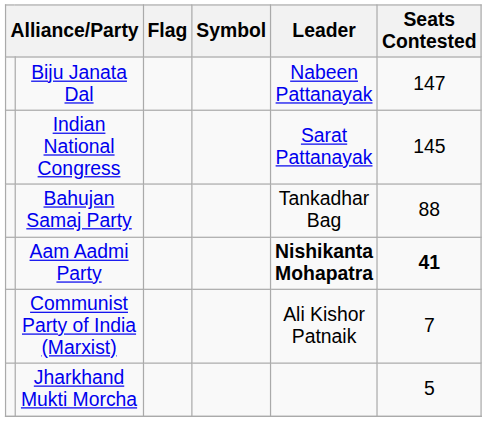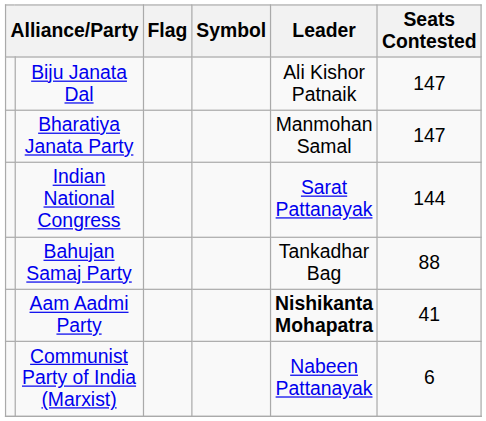(324, 83) Nabeen Pattanayak -> (324, 83) Ali Kishor Patnaik
+ row: (79, 136)
(429, 146) 145 -> (429, 199) 144
(429, 262) bold -> (429, 315) normal
(324, 326) Ali Kishor Patnaik -> (324, 378) Nabeen Pattanayak
(429, 326) 7 -> (429, 378) 6
- row: (79, 389)
